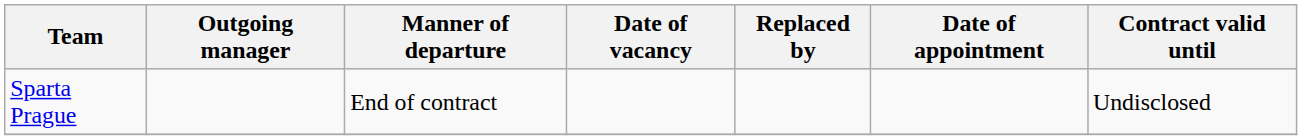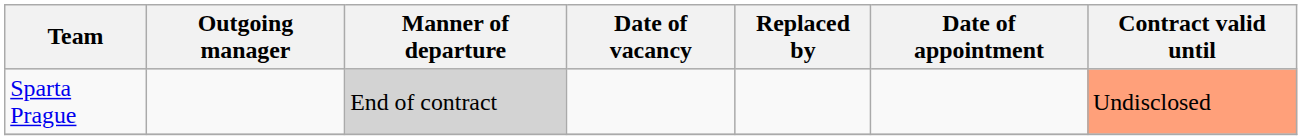(424, 101) no background -> (424, 101) lightgrey background
(1152, 101) no background -> (1152, 101) lightsalmon background
